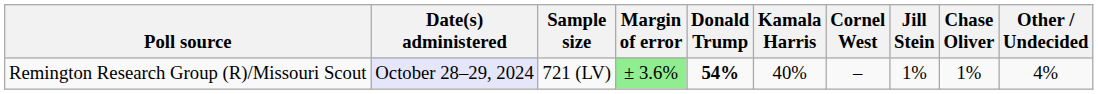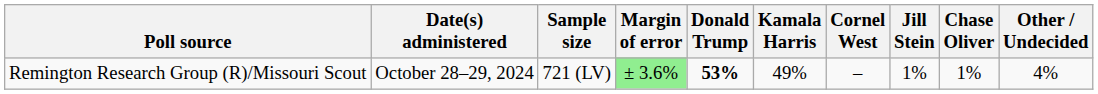(455, 73) lavender background -> (455, 73) no background
(720, 73) 54% -> (720, 73) 53%
(790, 73) 40% -> (790, 73) 49%
